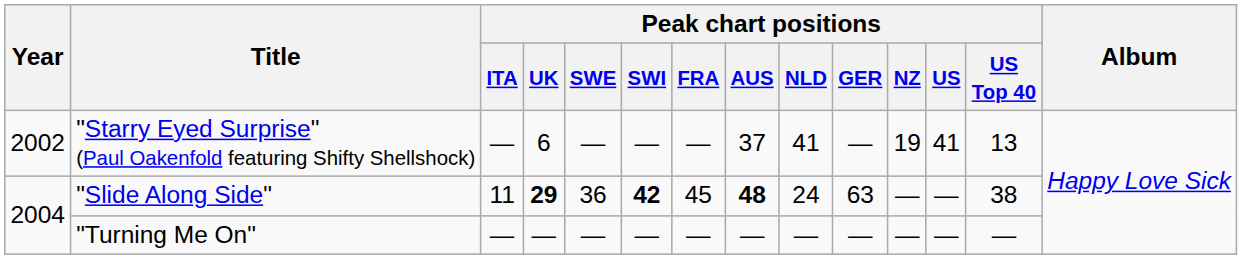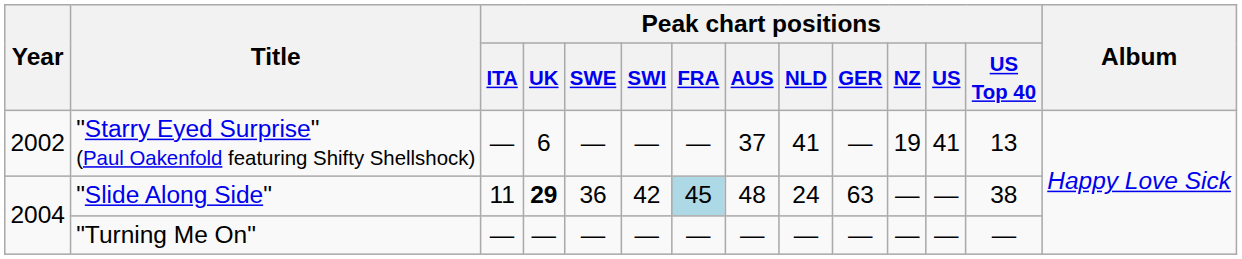(647, 195) bold -> (647, 195) normal
(698, 195) no background -> (698, 195) lightblue background
(752, 195) bold -> (752, 195) normal
